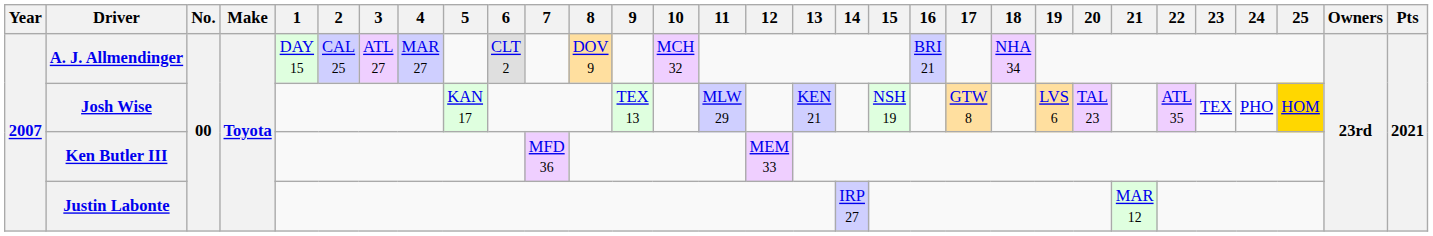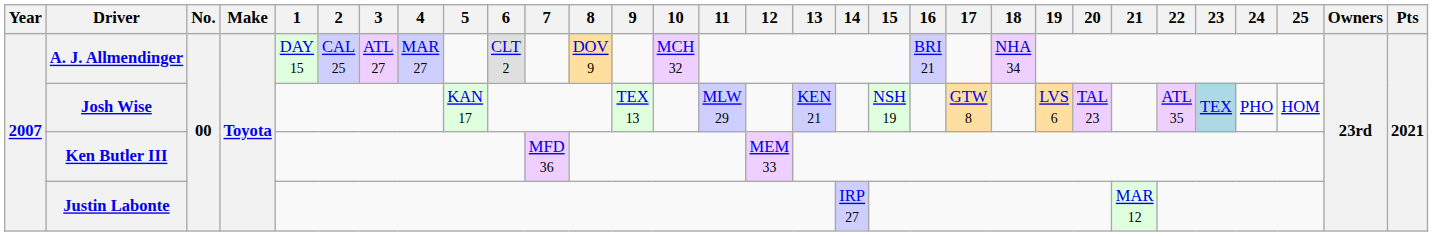(1216, 107) no background -> (1216, 107) lightblue background
(1300, 107) gold background -> (1300, 107) no background
